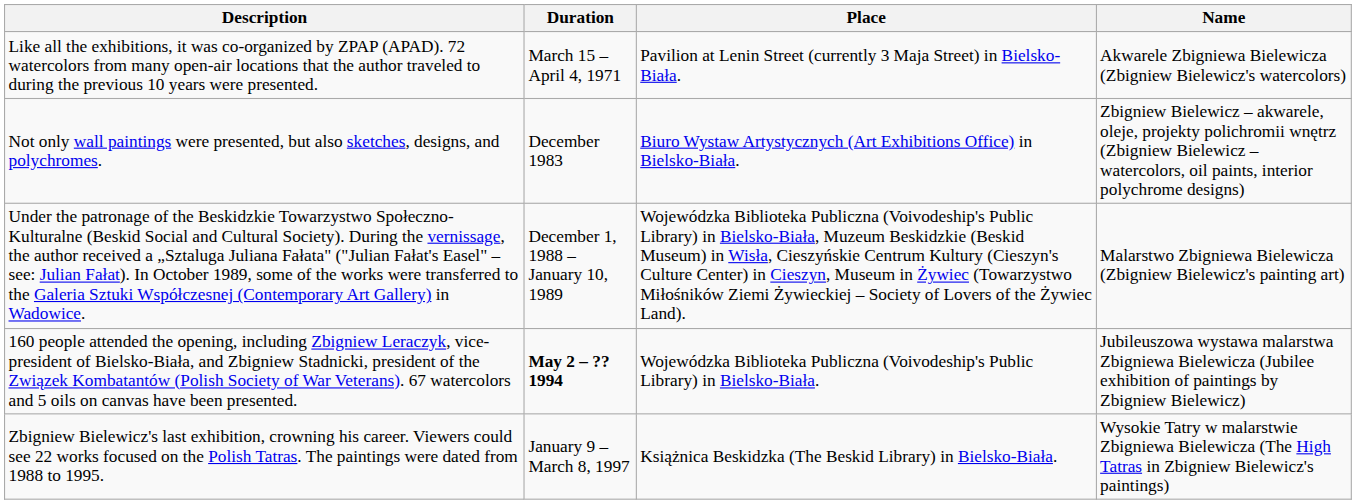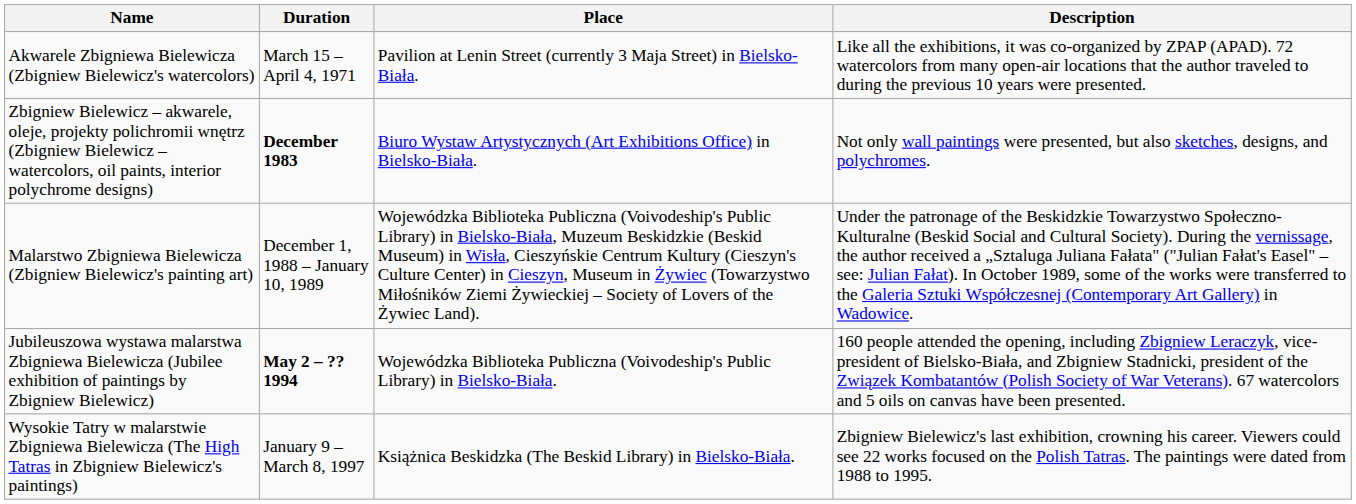columns swapped: (1224, 18) <-> (264, 18)
(564, 150) normal -> (300, 150) bold
